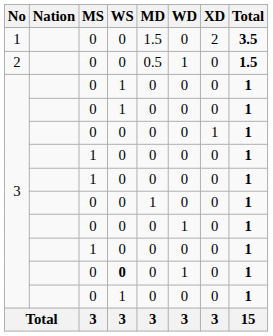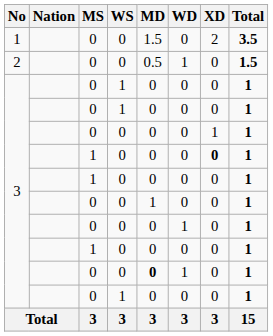(215, 156) normal -> (215, 156) bold
(122, 272) bold -> (122, 272) normal
(153, 272) normal -> (153, 272) bold
